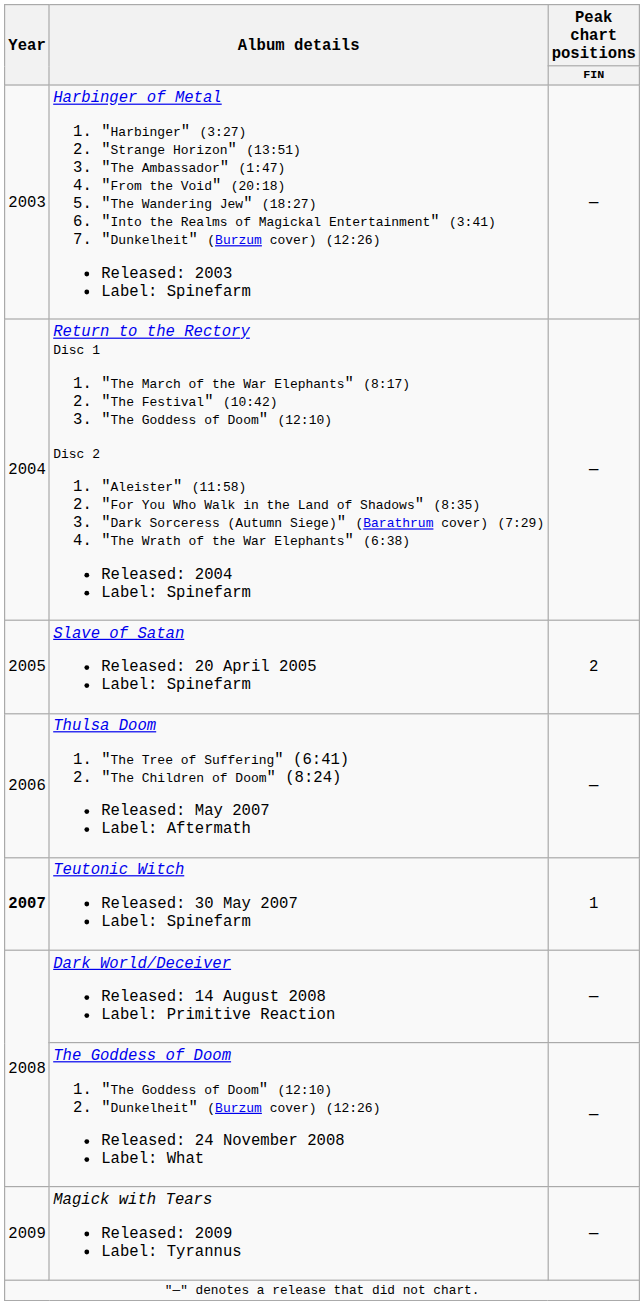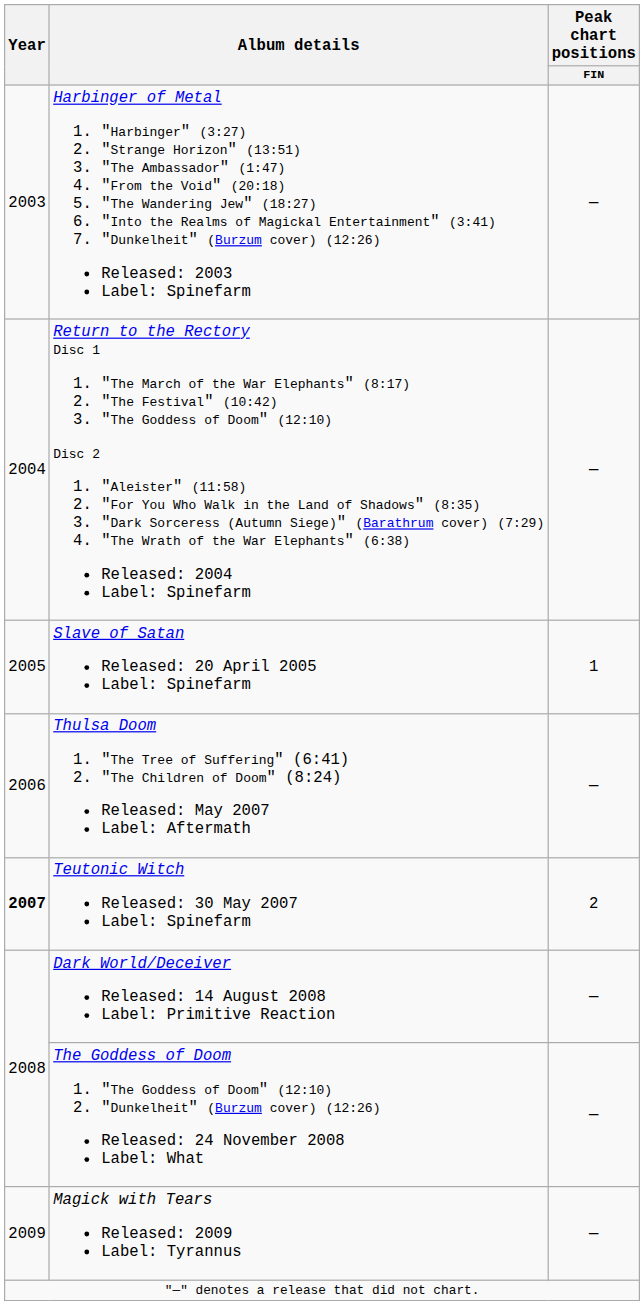(594, 667) 2 -> (594, 667) 1
(594, 904) 1 -> (594, 904) 2
